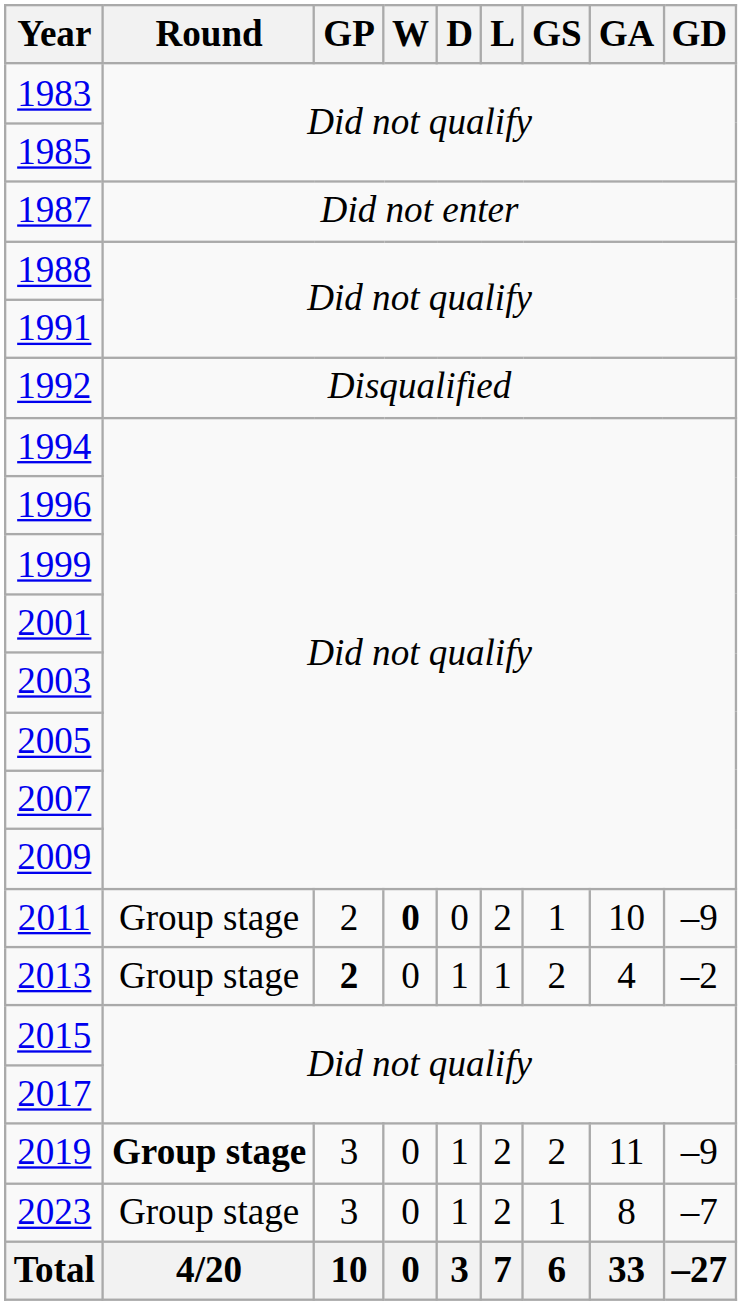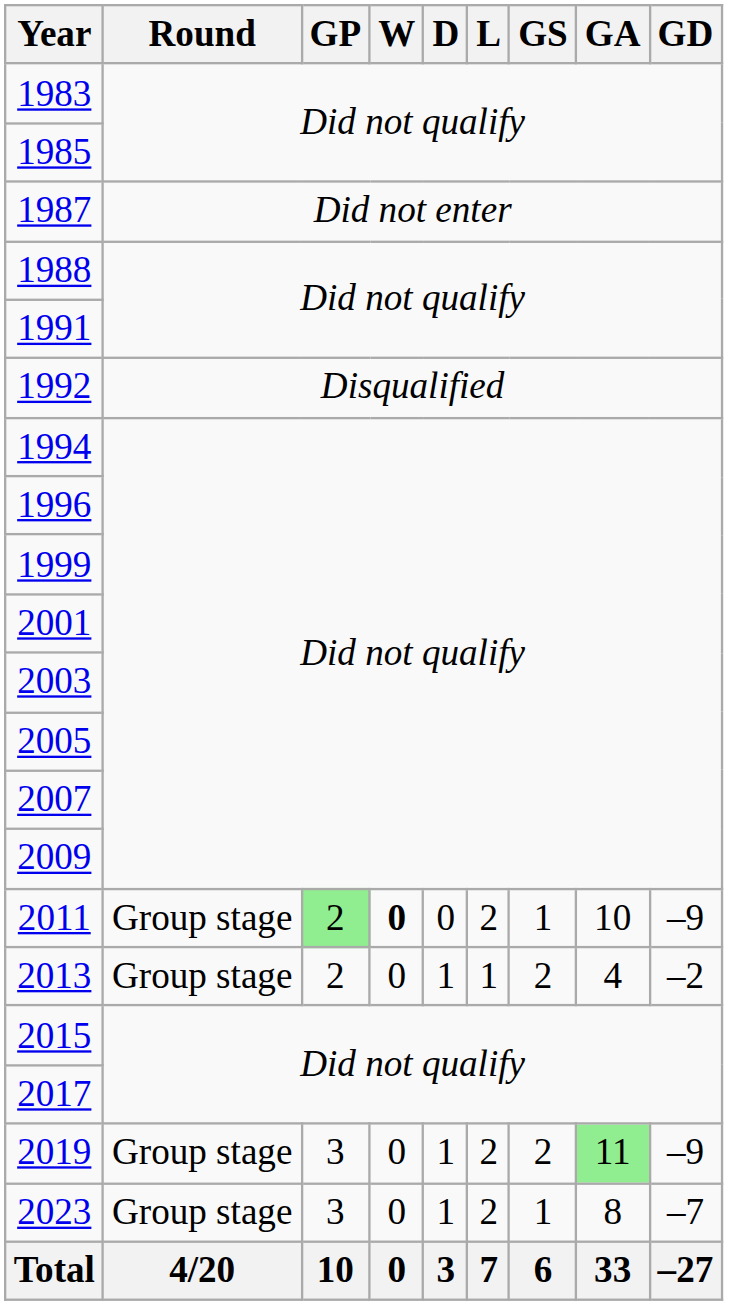(349, 916) no background -> (335, 916) lightgreen background
(349, 975) bold -> (335, 975) normal
(209, 1152) bold -> (202, 1152) normal
(626, 1152) no background -> (613, 1152) lightgreen background
